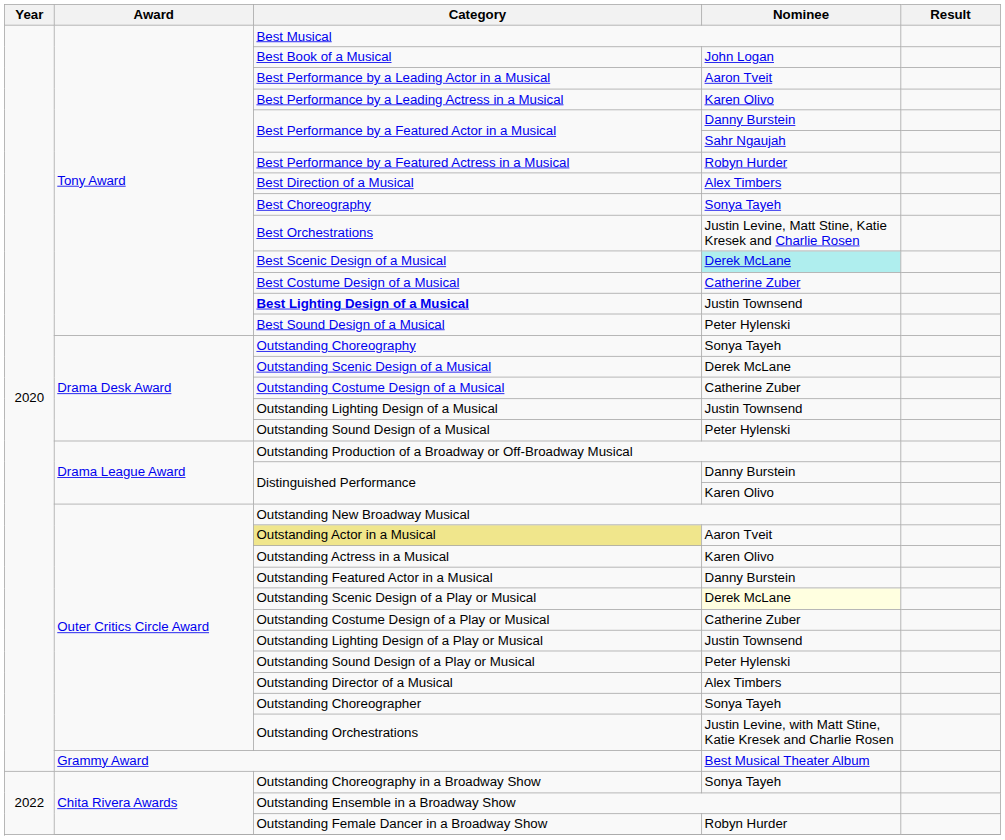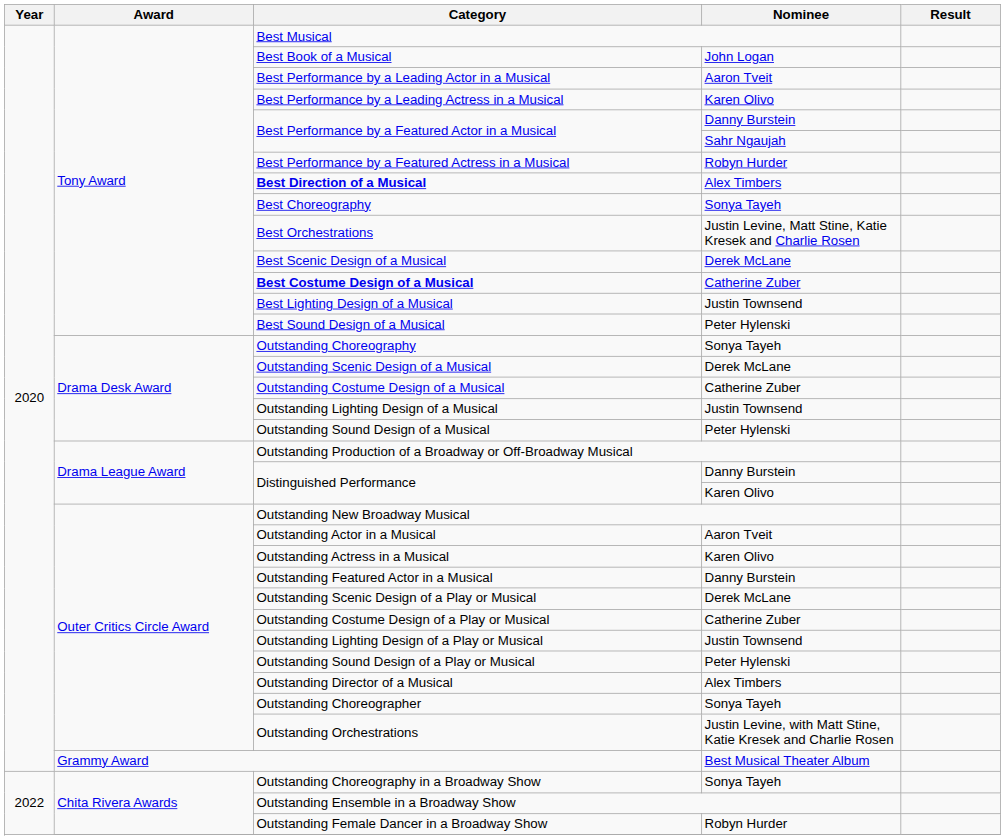(335, 183) normal -> (341, 183) bold
(748, 261) paleturquoise background -> (748, 261) no background
(358, 282) normal -> (365, 282) bold
(363, 303) bold -> (355, 303) normal
(346, 535) khaki background -> (346, 535) no background
(748, 598) lightyellow background -> (748, 598) no background
